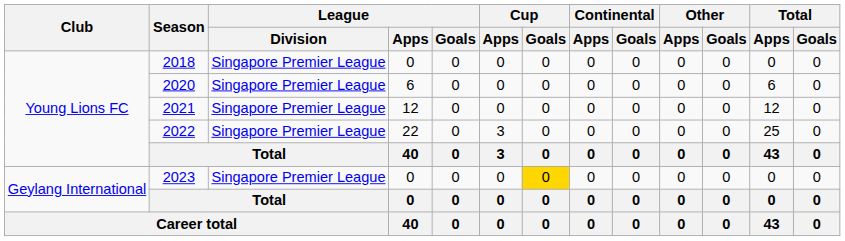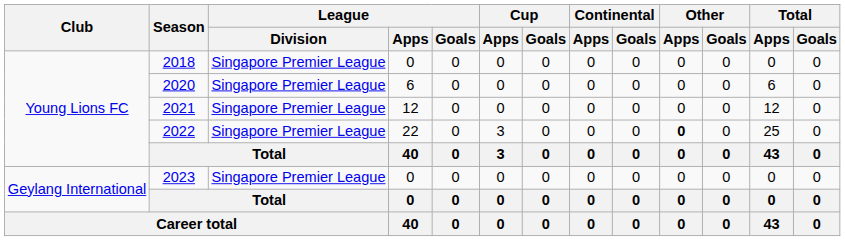(681, 131) normal -> (681, 131) bold
(546, 177) gold background -> (546, 177) no background
